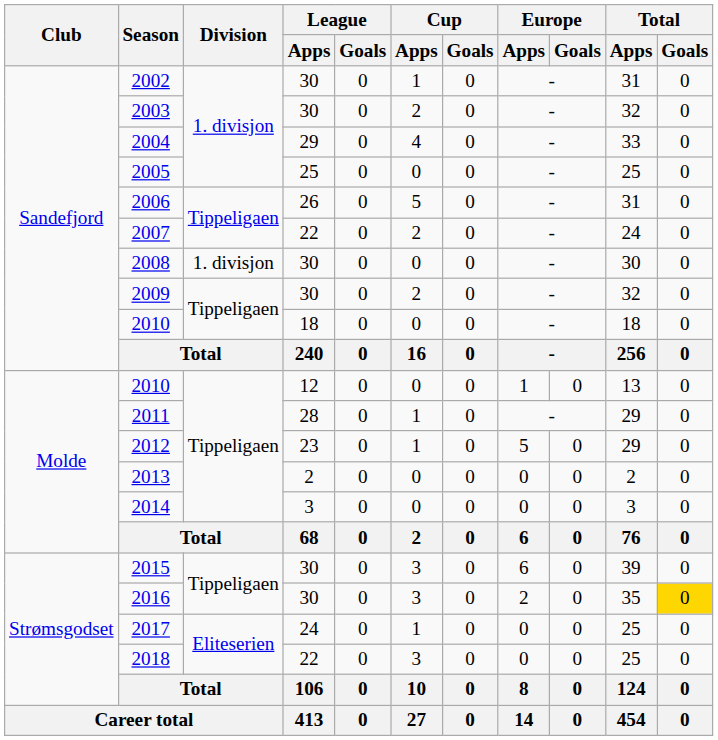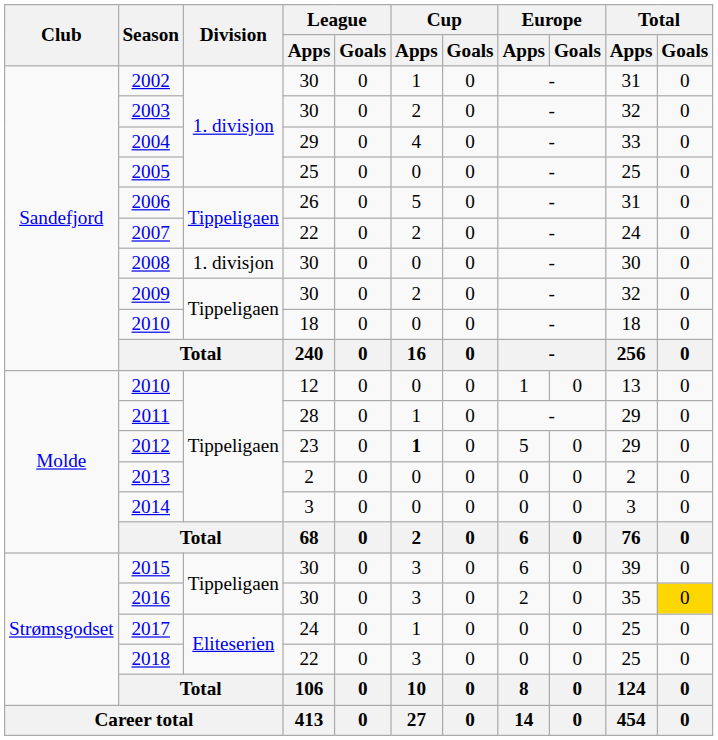(416, 446) normal -> (416, 446) bold
